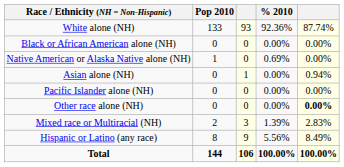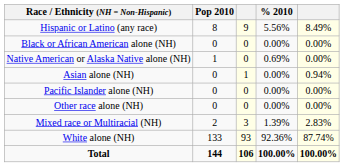rows swapped: (99, 28) <-> (99, 138)
(318, 106) bold -> (318, 106) normal
